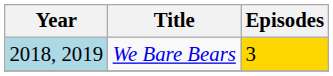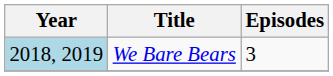(251, 53) gold background -> (251, 53) no background
